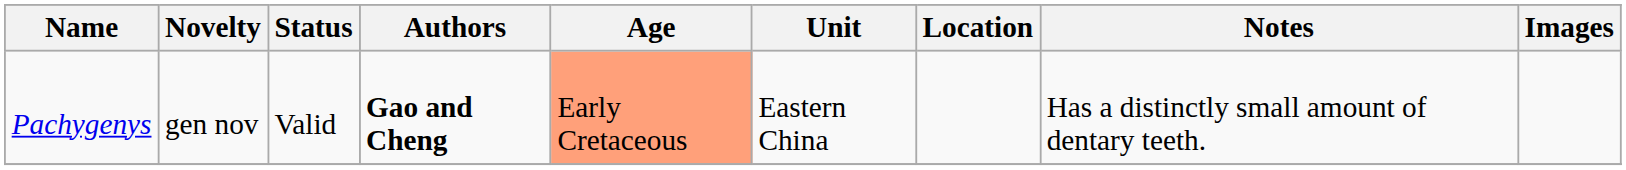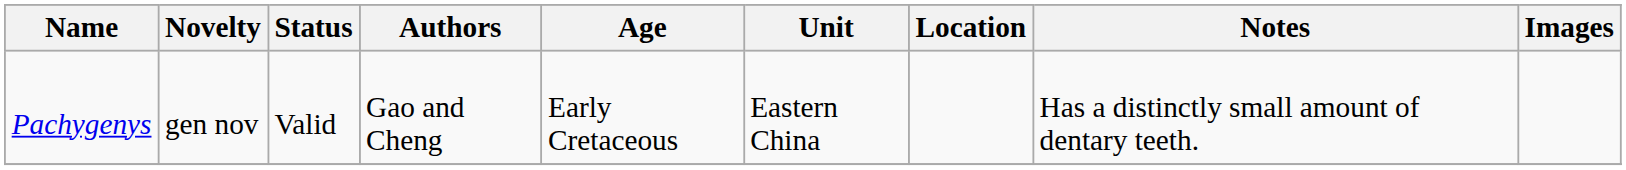(419, 123) bold -> (415, 123) normal
(622, 123) lightsalmon background -> (613, 123) no background
